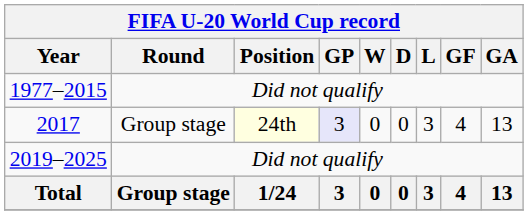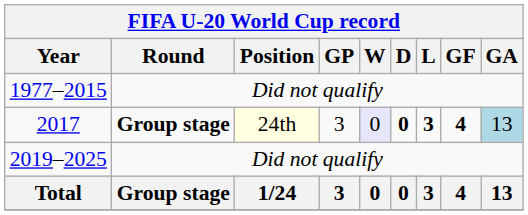(173, 124) normal -> (173, 124) bold
(339, 124) lavender background -> (339, 124) no background
(375, 124) no background -> (375, 124) lavender background
(403, 124) normal -> (403, 124) bold
(428, 124) normal -> (428, 124) bold
(461, 124) normal -> (461, 124) bold
(502, 124) no background -> (502, 124) lightblue background
